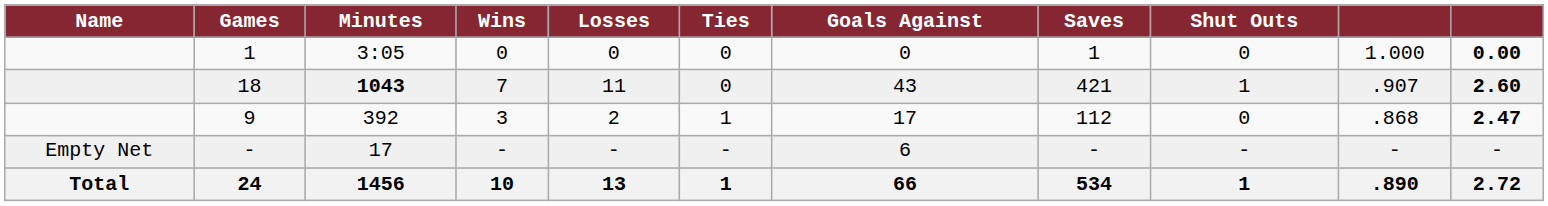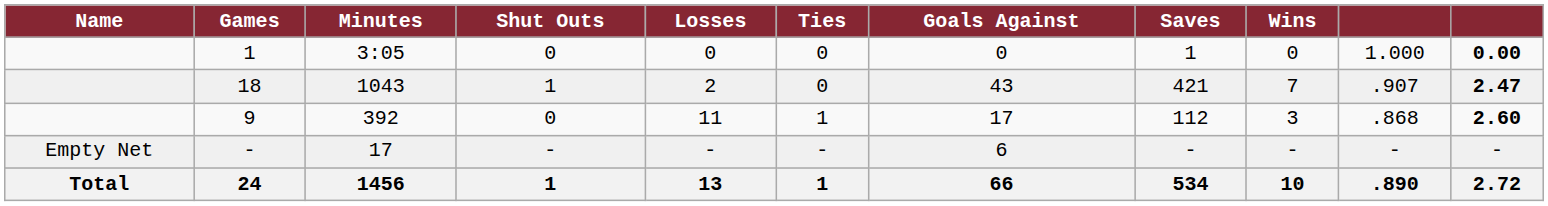columns swapped: (502, 21) <-> (1244, 21)
(381, 86) bold -> (381, 86) normal
(614, 86) 11 -> (710, 86) 2
(1497, 86) 2.60 -> (1497, 86) 2.47
(614, 119) 2 -> (710, 119) 11
(1497, 119) 2.47 -> (1497, 119) 2.60
